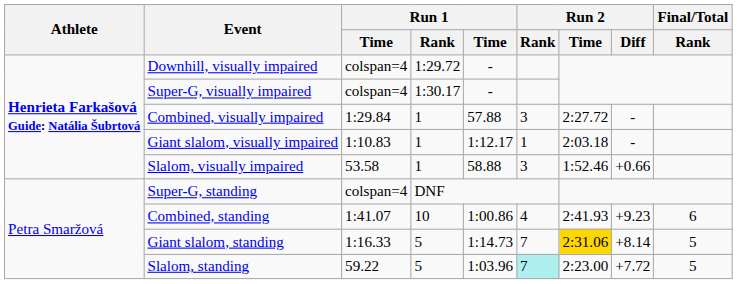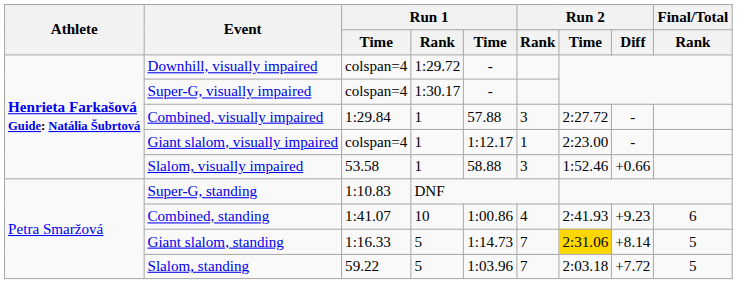(368, 142) 1:10.83 -> (376, 142) colspan=4
(585, 142) 2:03.18 -> (585, 142) 2:23.00
(376, 191) colspan=4 -> (368, 191) 1:10.83
(524, 266) paleturquoise background -> (524, 266) no background
(585, 266) 2:23.00 -> (585, 266) 2:03.18
